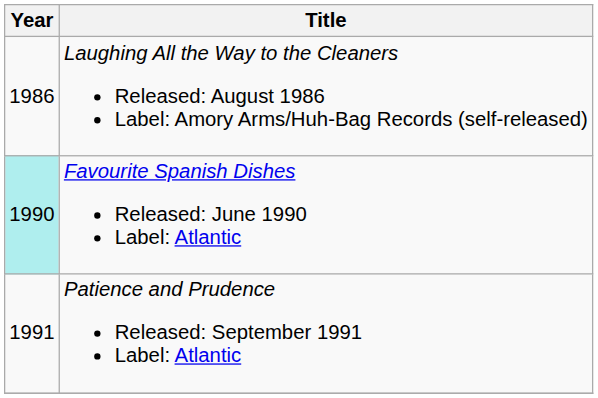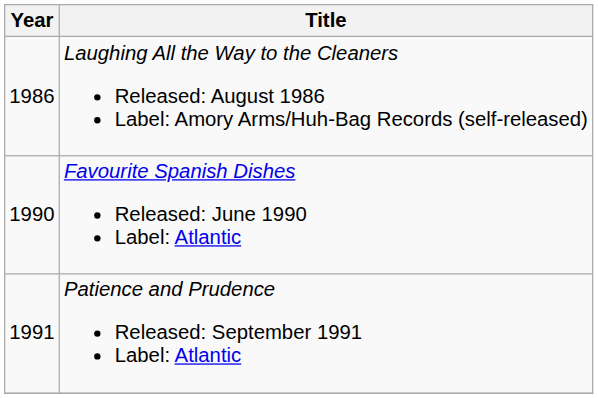(32, 214) paleturquoise background -> (32, 214) no background
